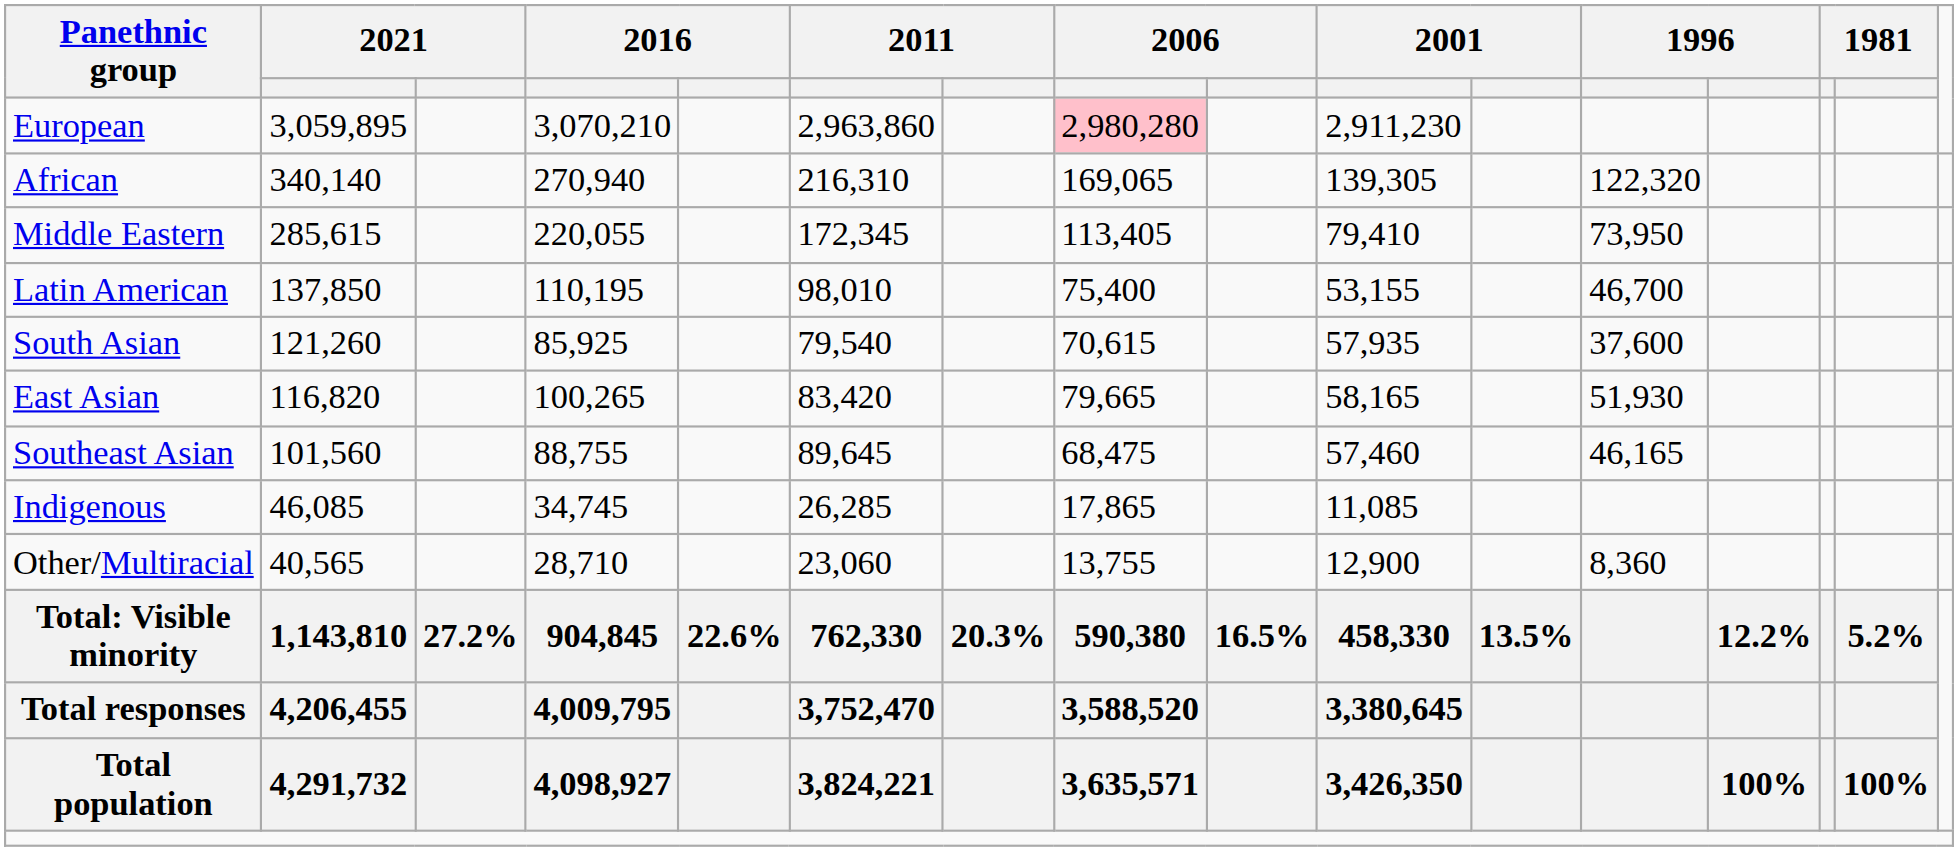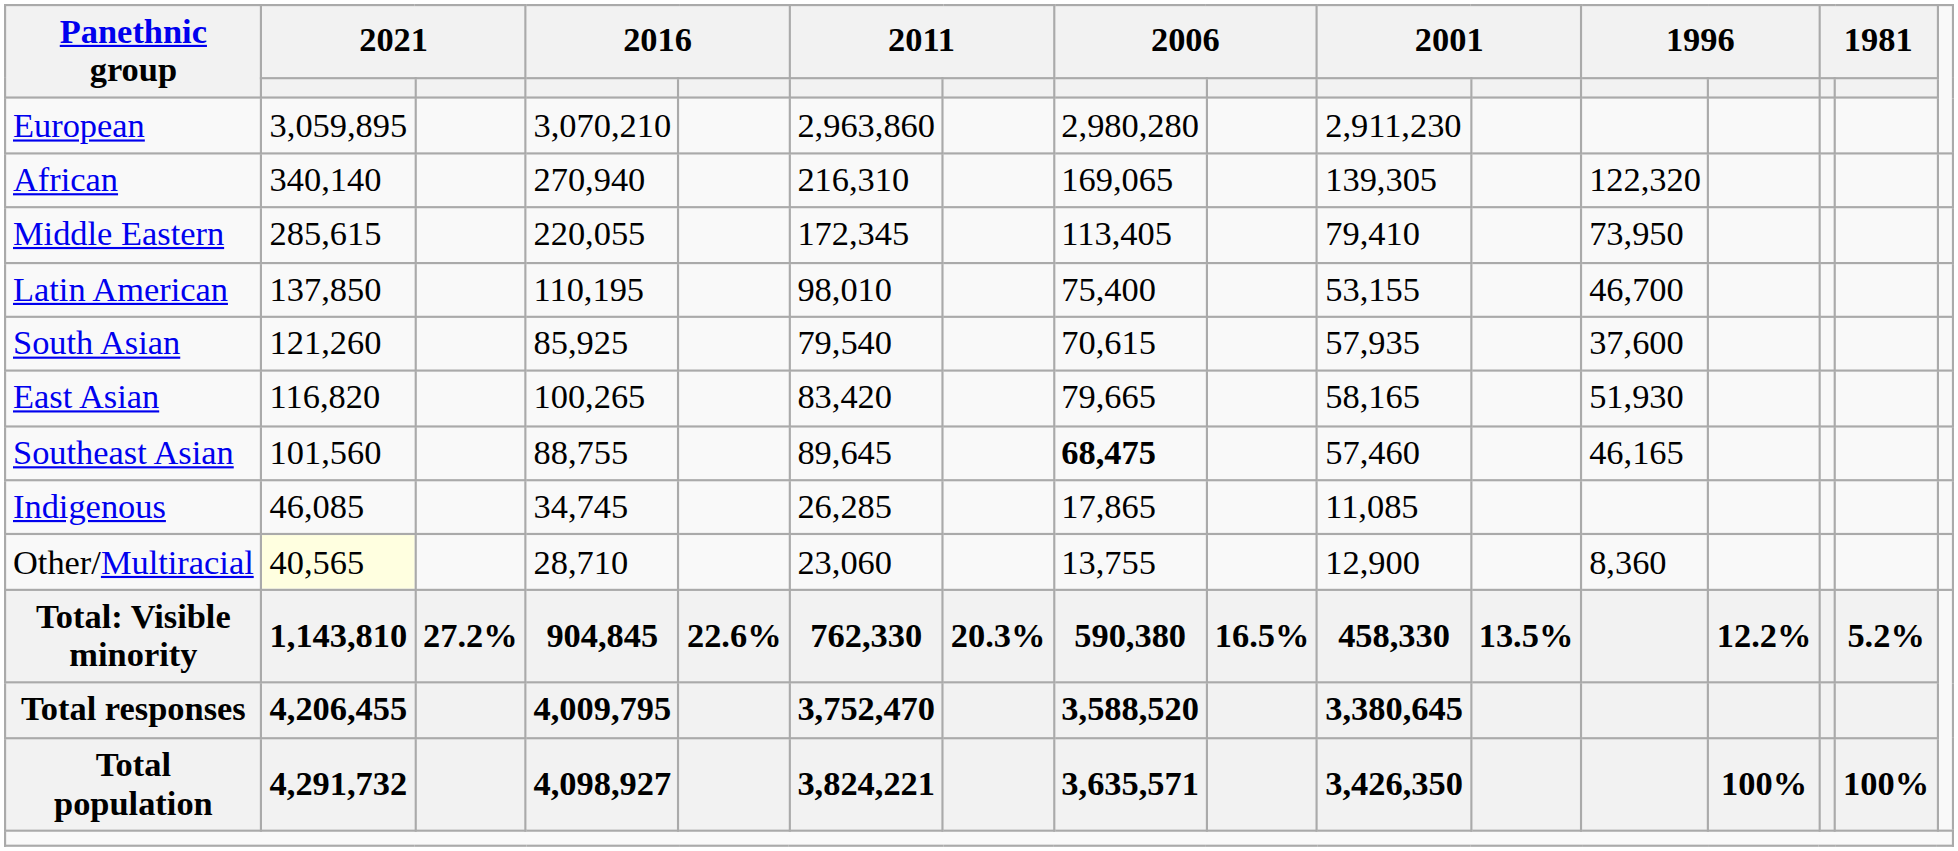(1130, 125) pink background -> (1130, 125) no background
(1109, 452) normal -> (1109, 452) bold
(317, 561) no background -> (317, 561) lightyellow background
